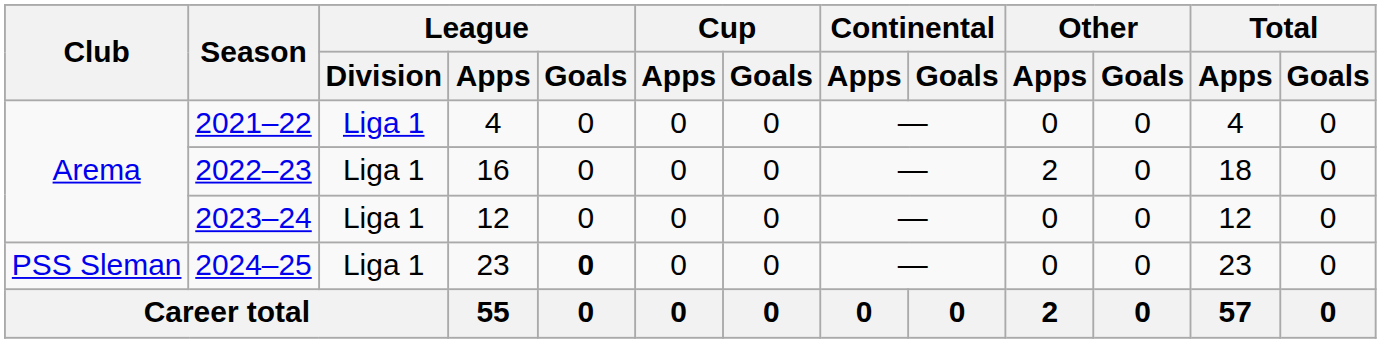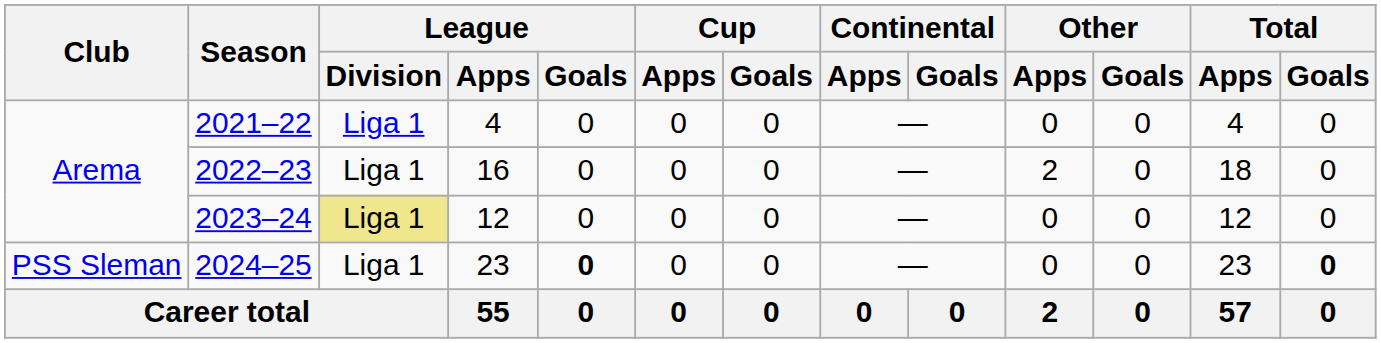(384, 218) no background -> (384, 218) khaki background
(1328, 265) normal -> (1328, 265) bold
